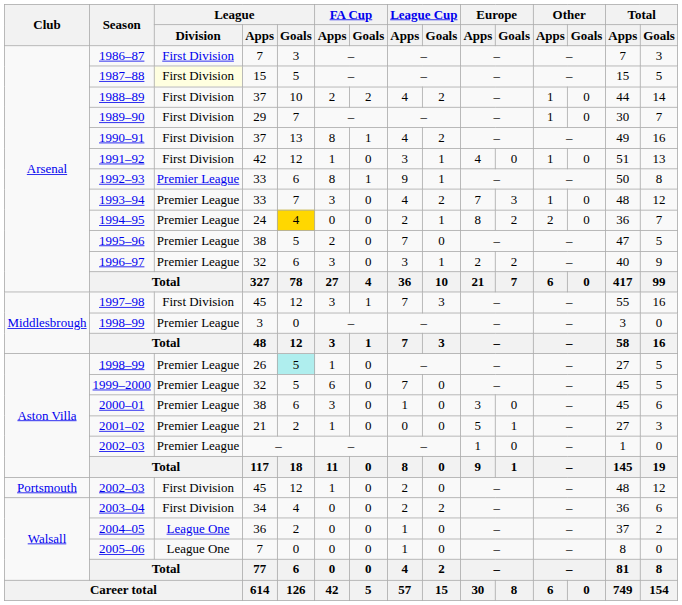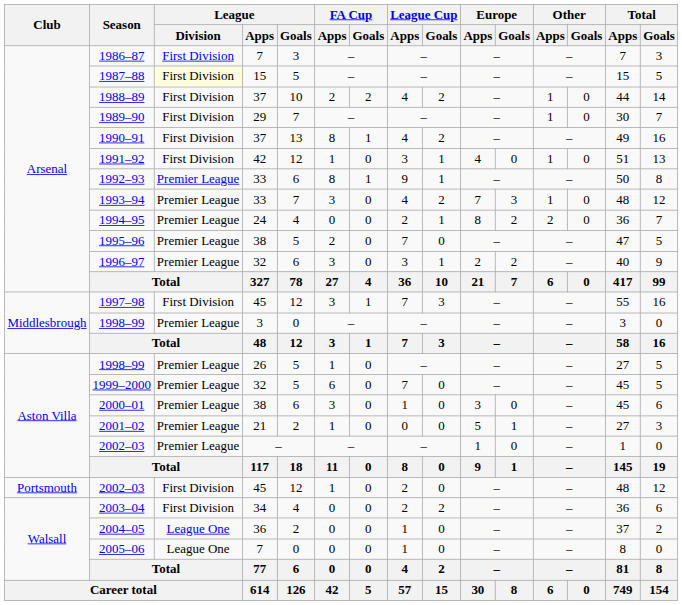(296, 220) gold background -> (296, 220) no background
(296, 364) paleturquoise background -> (296, 364) no background
